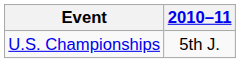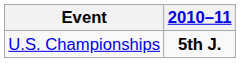(200, 44) normal -> (200, 44) bold
